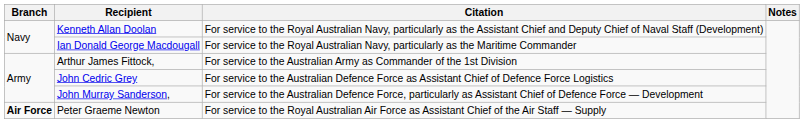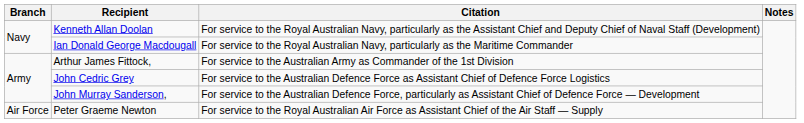(29, 111) bold -> (28, 111) normal
